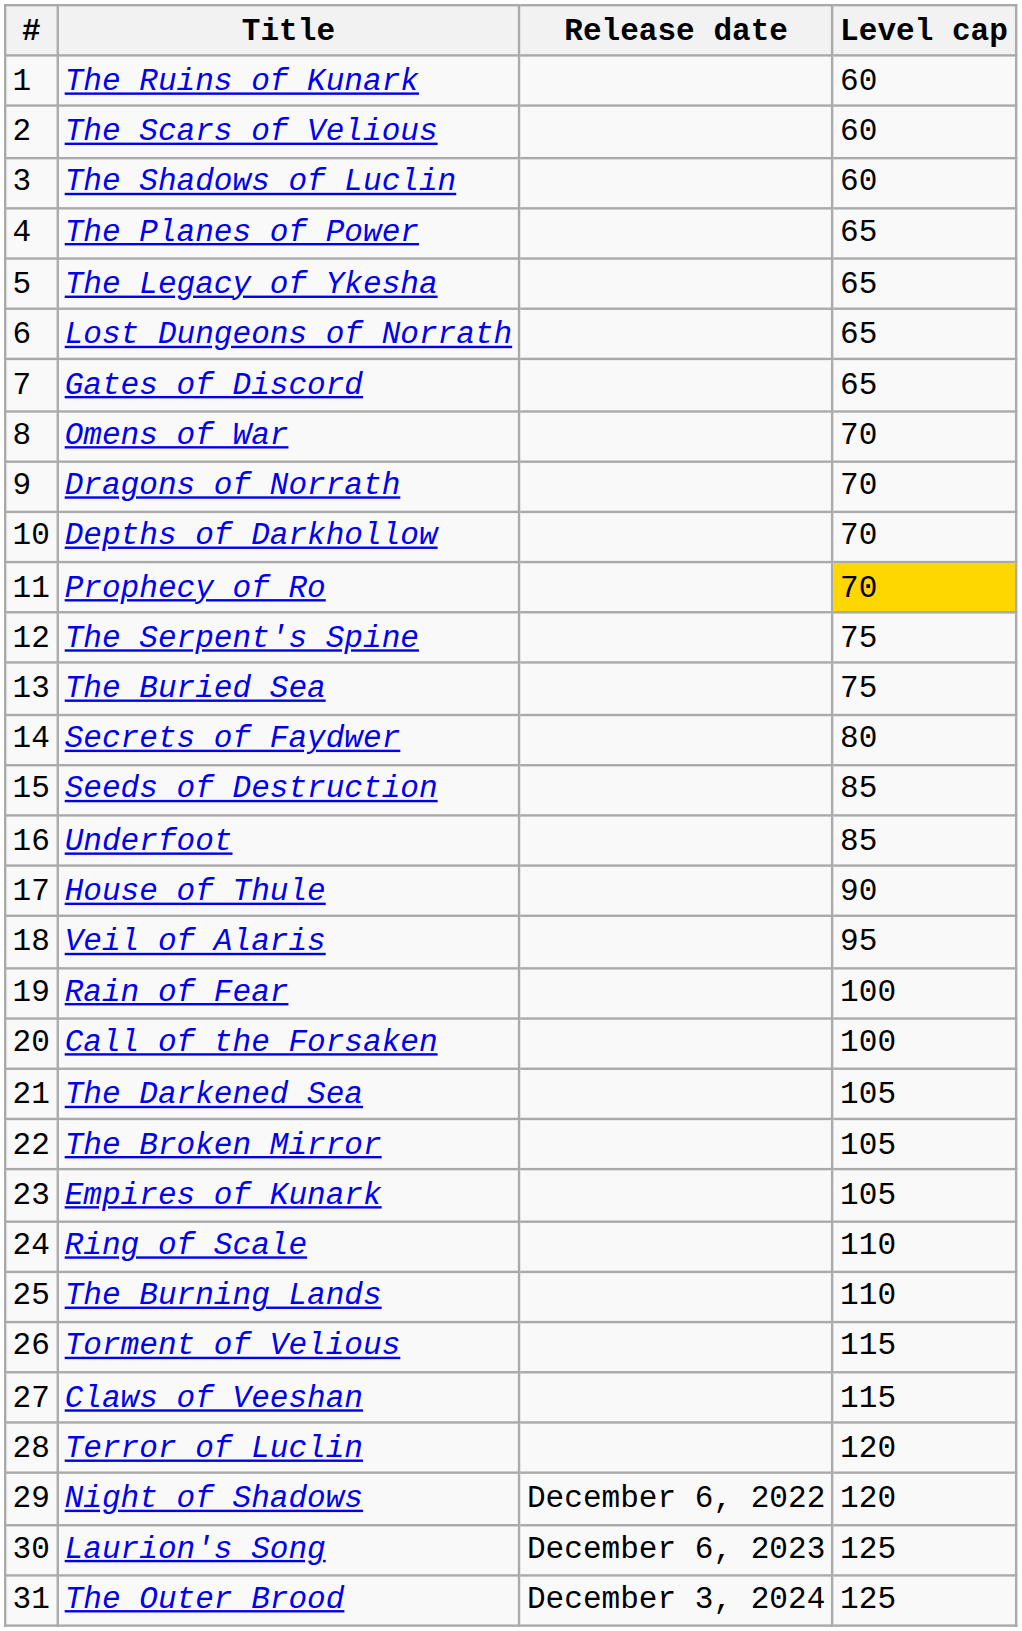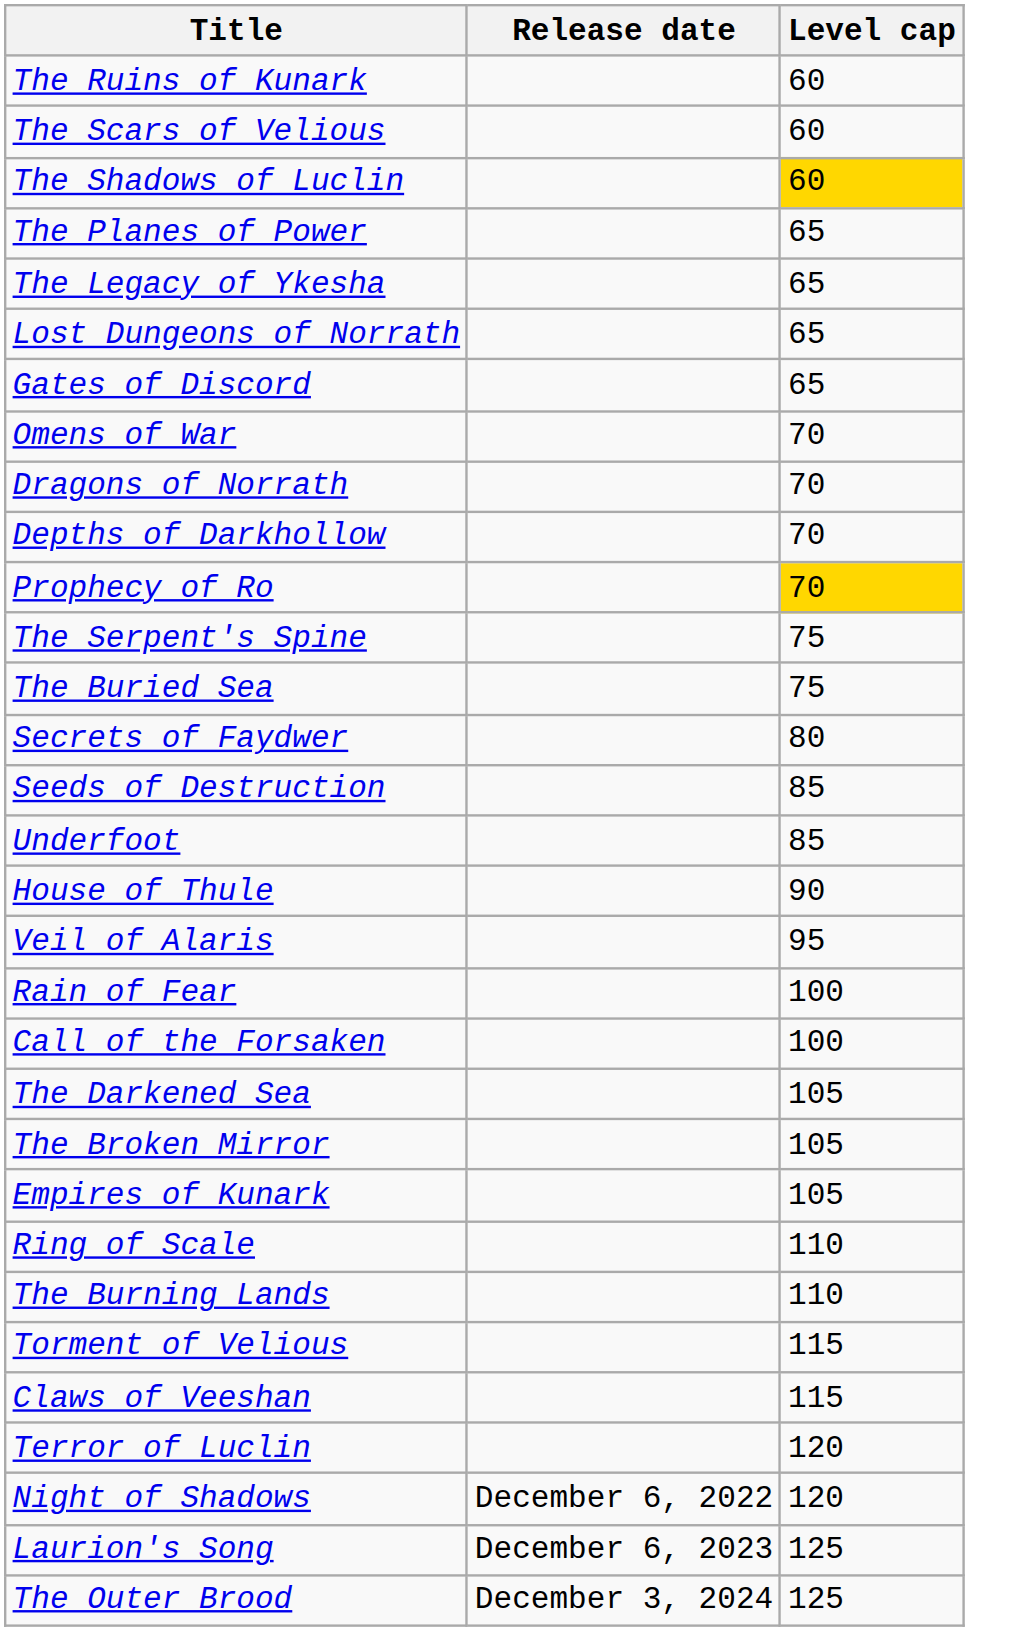- column: (31, 31)
(859, 182) no background -> (807, 182) gold background
